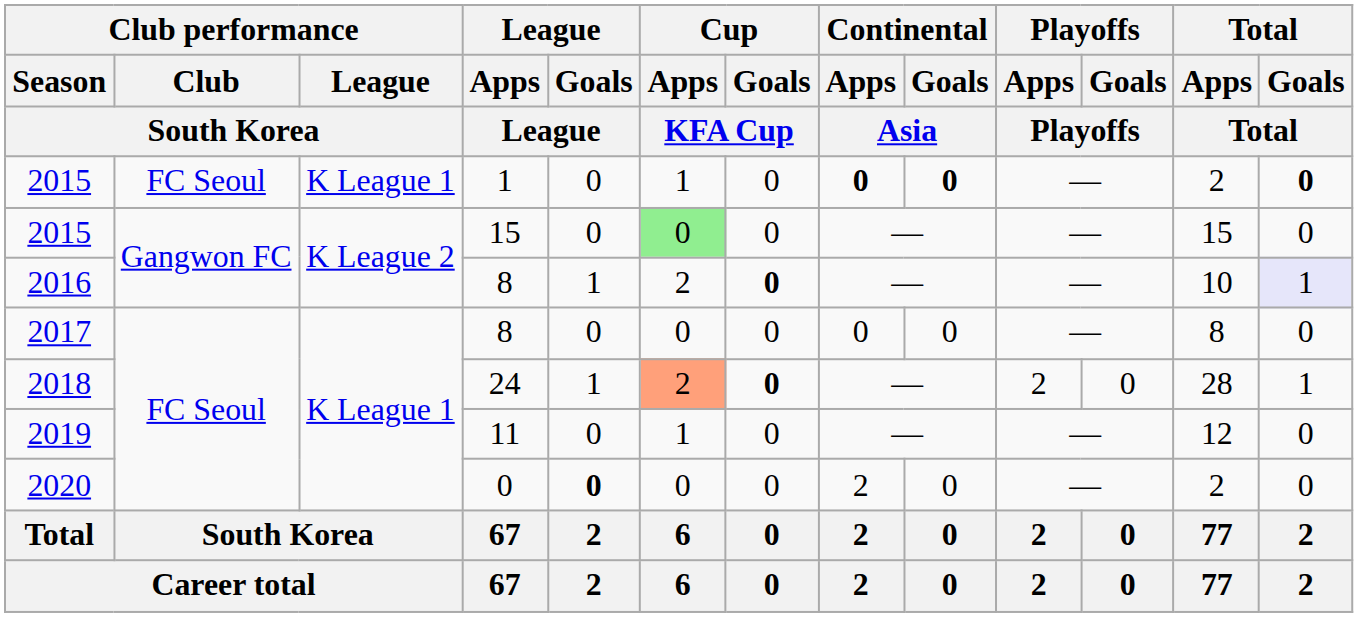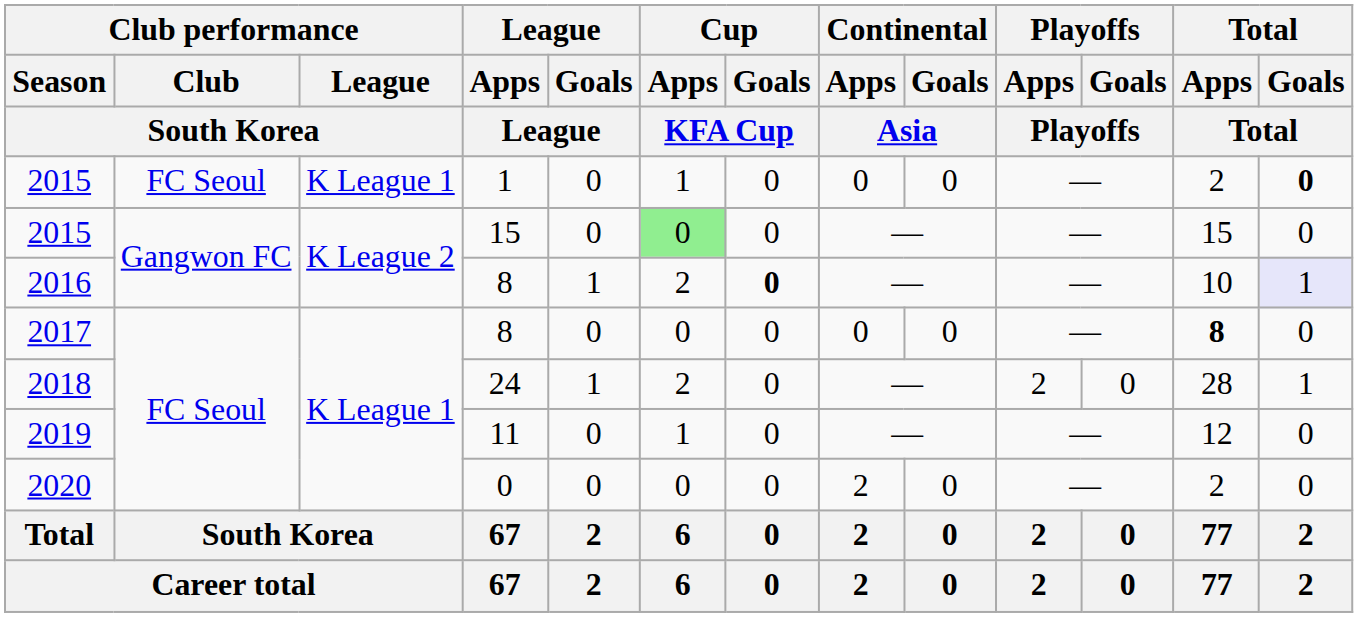(861, 181) bold -> (861, 181) normal
(950, 181) bold -> (950, 181) normal
(1217, 332) normal -> (1217, 332) bold
(683, 383) lightsalmon background -> (683, 383) no background
(772, 383) bold -> (772, 383) normal
(594, 484) bold -> (594, 484) normal
